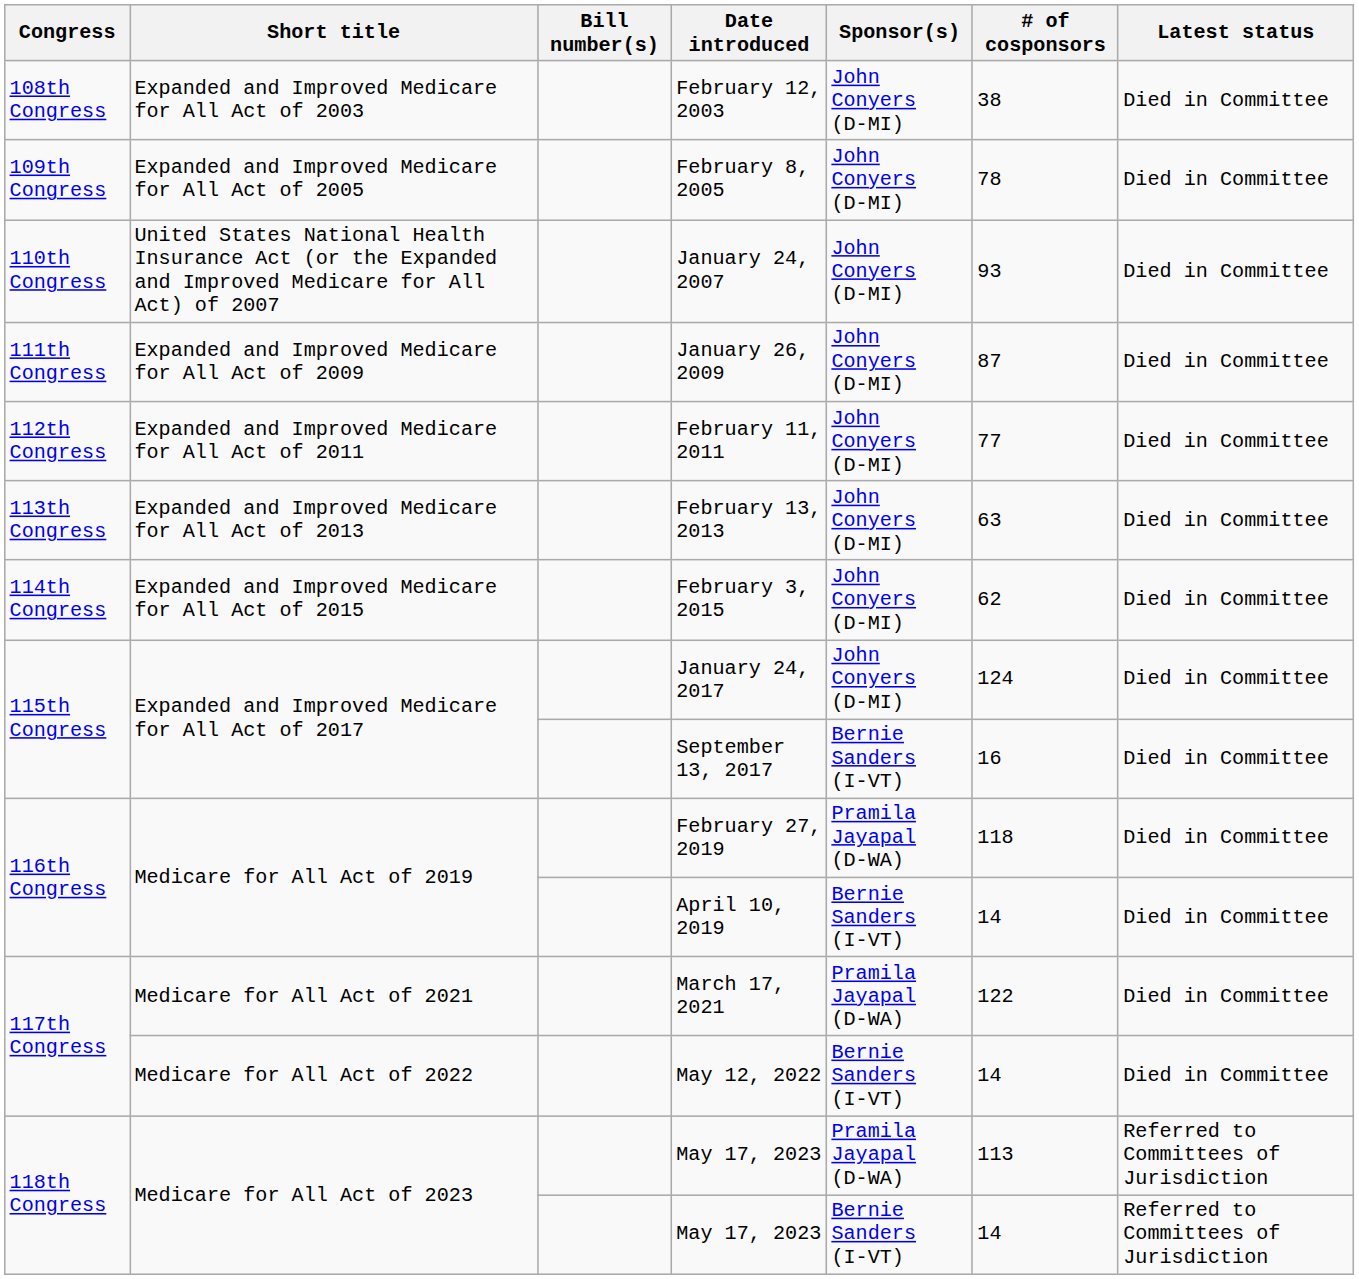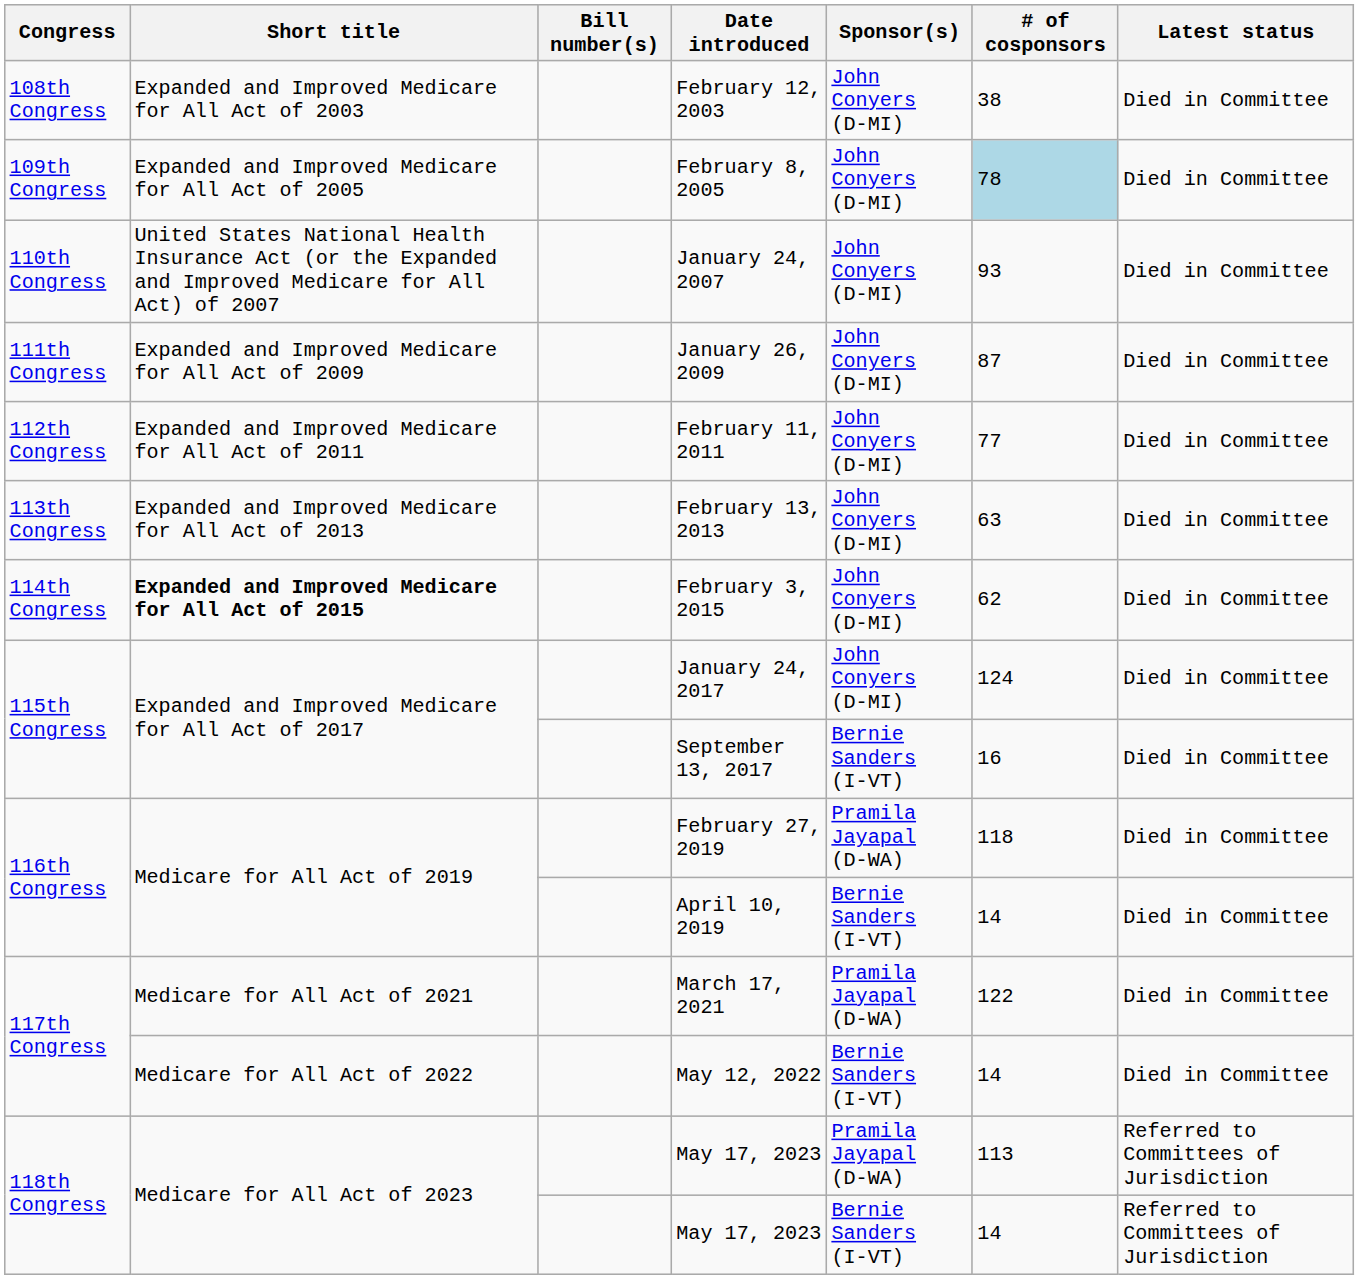(989, 180) no background -> (989, 180) lightblue background
(316, 600) normal -> (316, 600) bold
